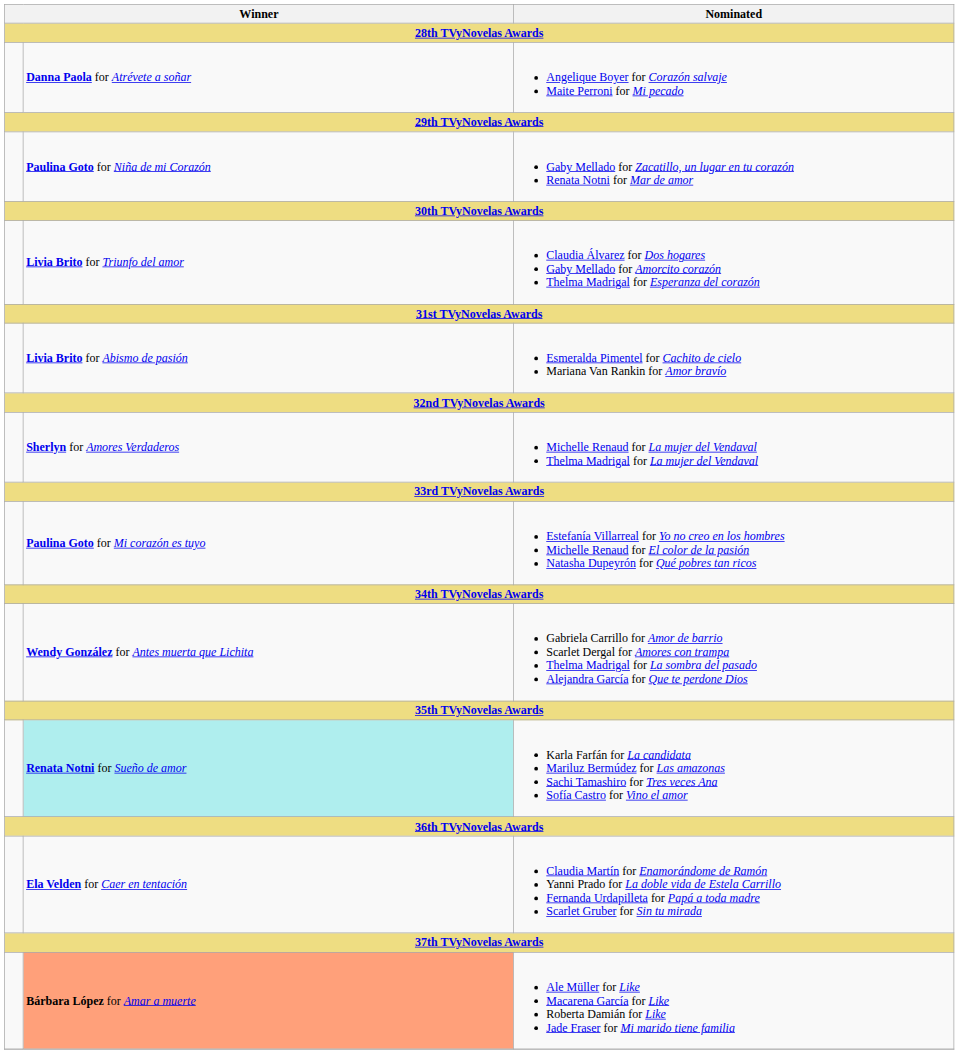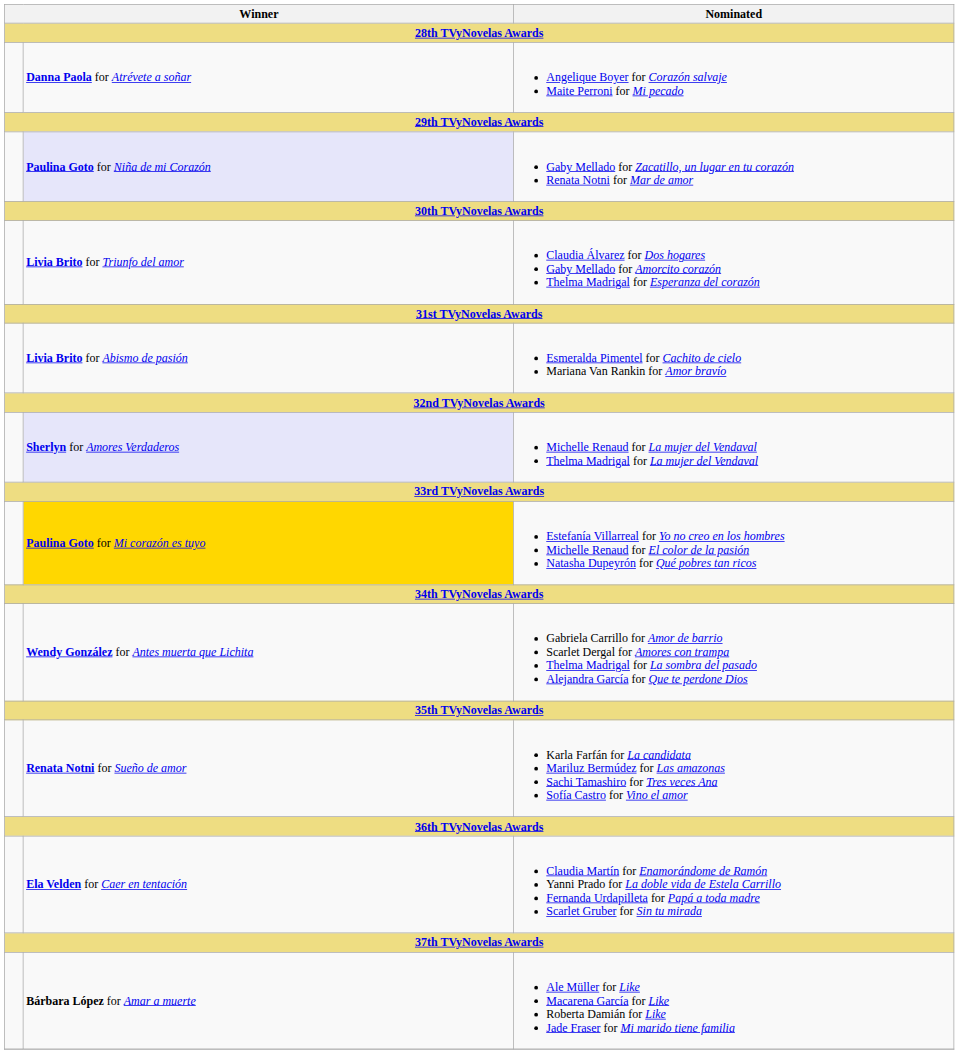(118, 166) no background -> (118, 166) lavender background
(103, 447) no background -> (103, 447) lavender background
(116, 543) no background -> (116, 543) gold background
(106, 768) paleturquoise background -> (106, 768) no background
(111, 1000) lightsalmon background -> (111, 1000) no background
